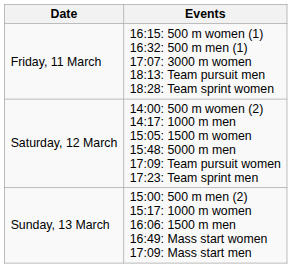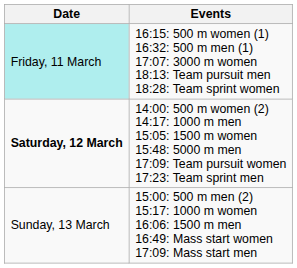(56, 61) no background -> (56, 61) paleturquoise background
(64, 143) normal -> (67, 143) bold
